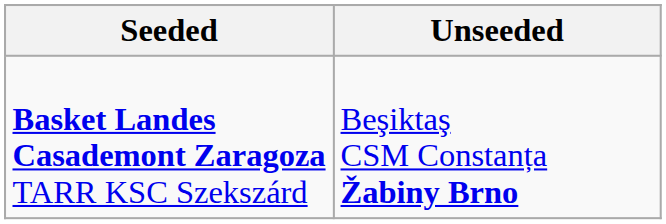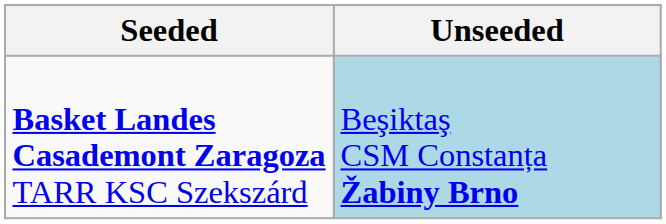(444, 154) no background -> (444, 154) lightblue background
